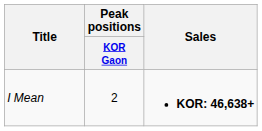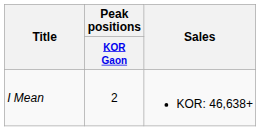(200, 104) bold -> (200, 104) normal
